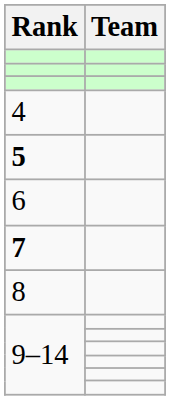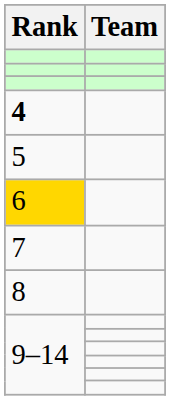(19, 111) normal -> (19, 111) bold
(19, 156) bold -> (19, 156) normal
(19, 201) no background -> (19, 201) gold background
(19, 247) bold -> (19, 247) normal
